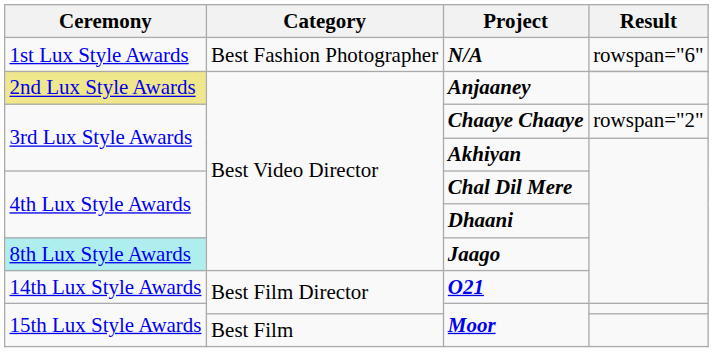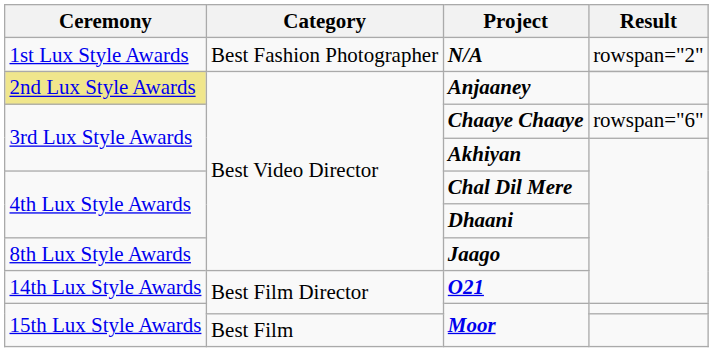(648, 54) rowspan="6" -> (648, 54) rowspan="2"
(648, 120) rowspan="2" -> (648, 120) rowspan="6"
(100, 253) paleturquoise background -> (100, 253) no background
